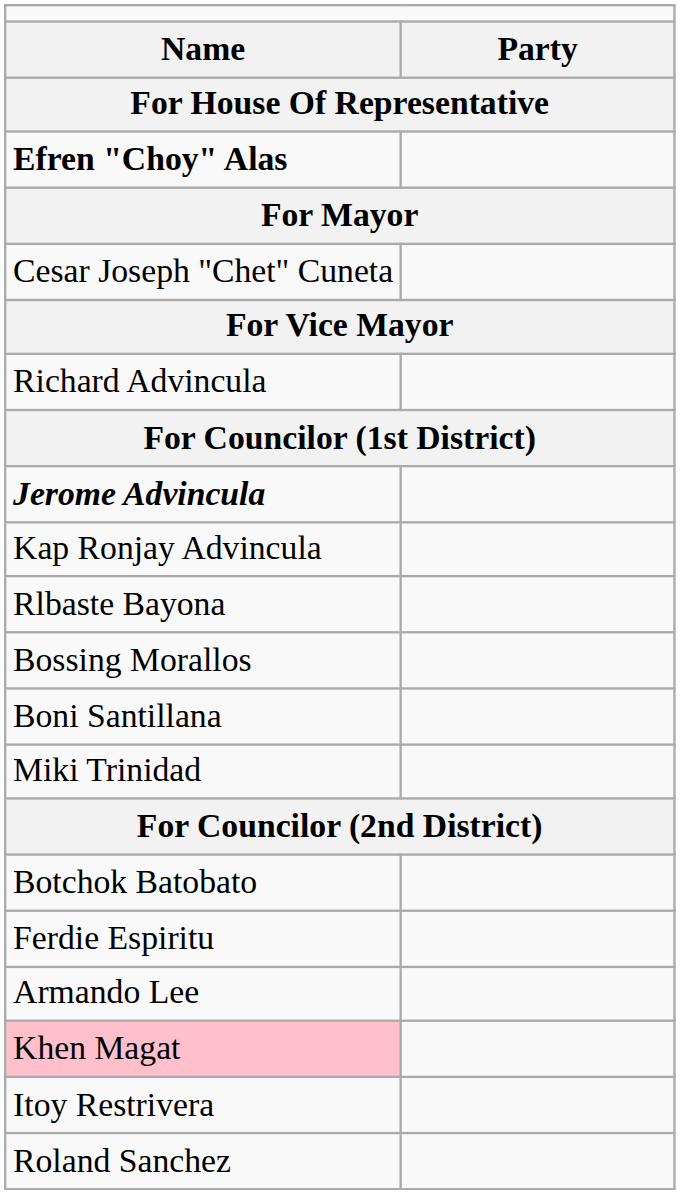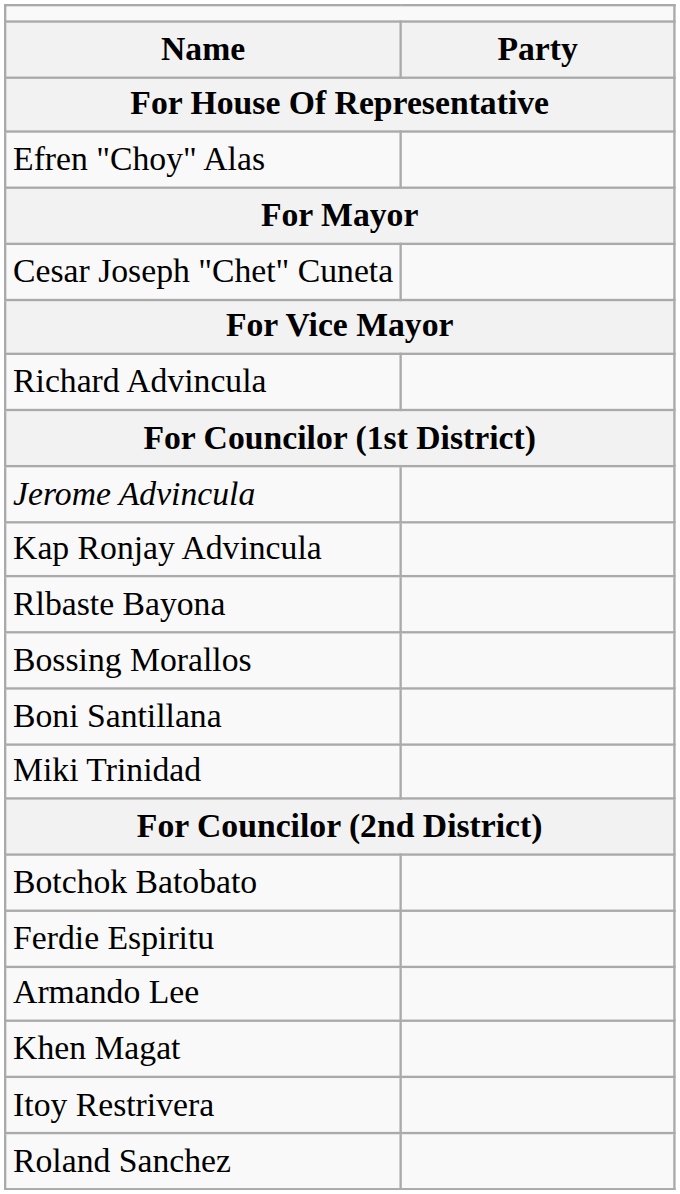(150, 159) bold -> (139, 159) normal
(139, 493) bold -> (134, 493) normal
(97, 1048) pink background -> (97, 1048) no background
